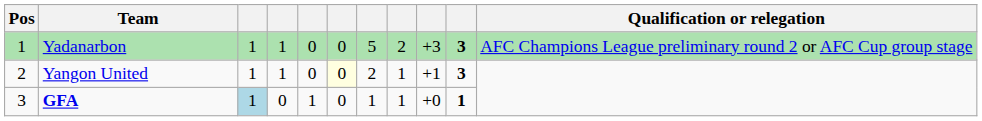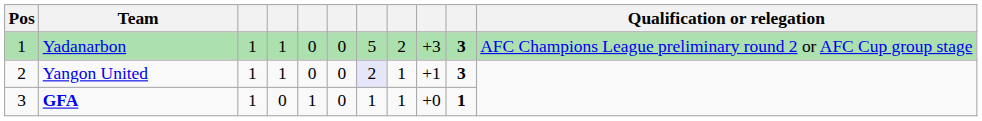(342, 73) lightyellow background -> (342, 73) no background
(372, 73) no background -> (372, 73) lavender background
(252, 101) lightblue background -> (252, 101) no background
